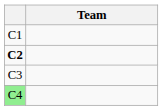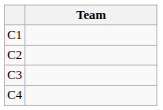(15, 55) bold -> (15, 55) normal
(15, 95) lightgreen background -> (15, 95) no background
